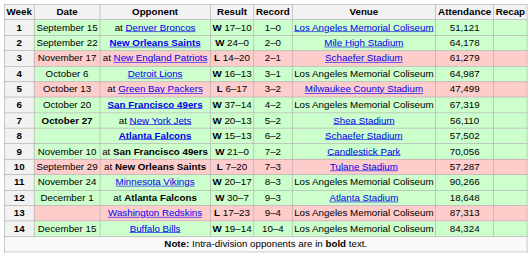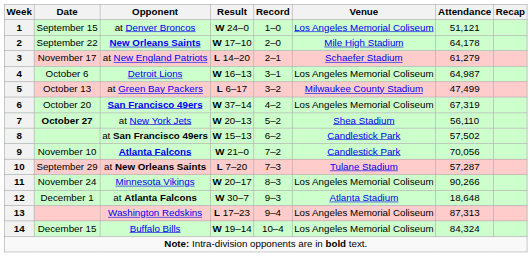(232, 27) W 17–10 -> (232, 27) W 24–0
(232, 43) W 24–0 -> (232, 43) W 17–10
(155, 136) Atlanta Falcons -> (155, 136) at San Francisco 49ers
(364, 136) Schaefer Stadium -> (364, 136) Candlestick Park
(155, 151) at San Francisco 49ers -> (155, 151) Atlanta Falcons
